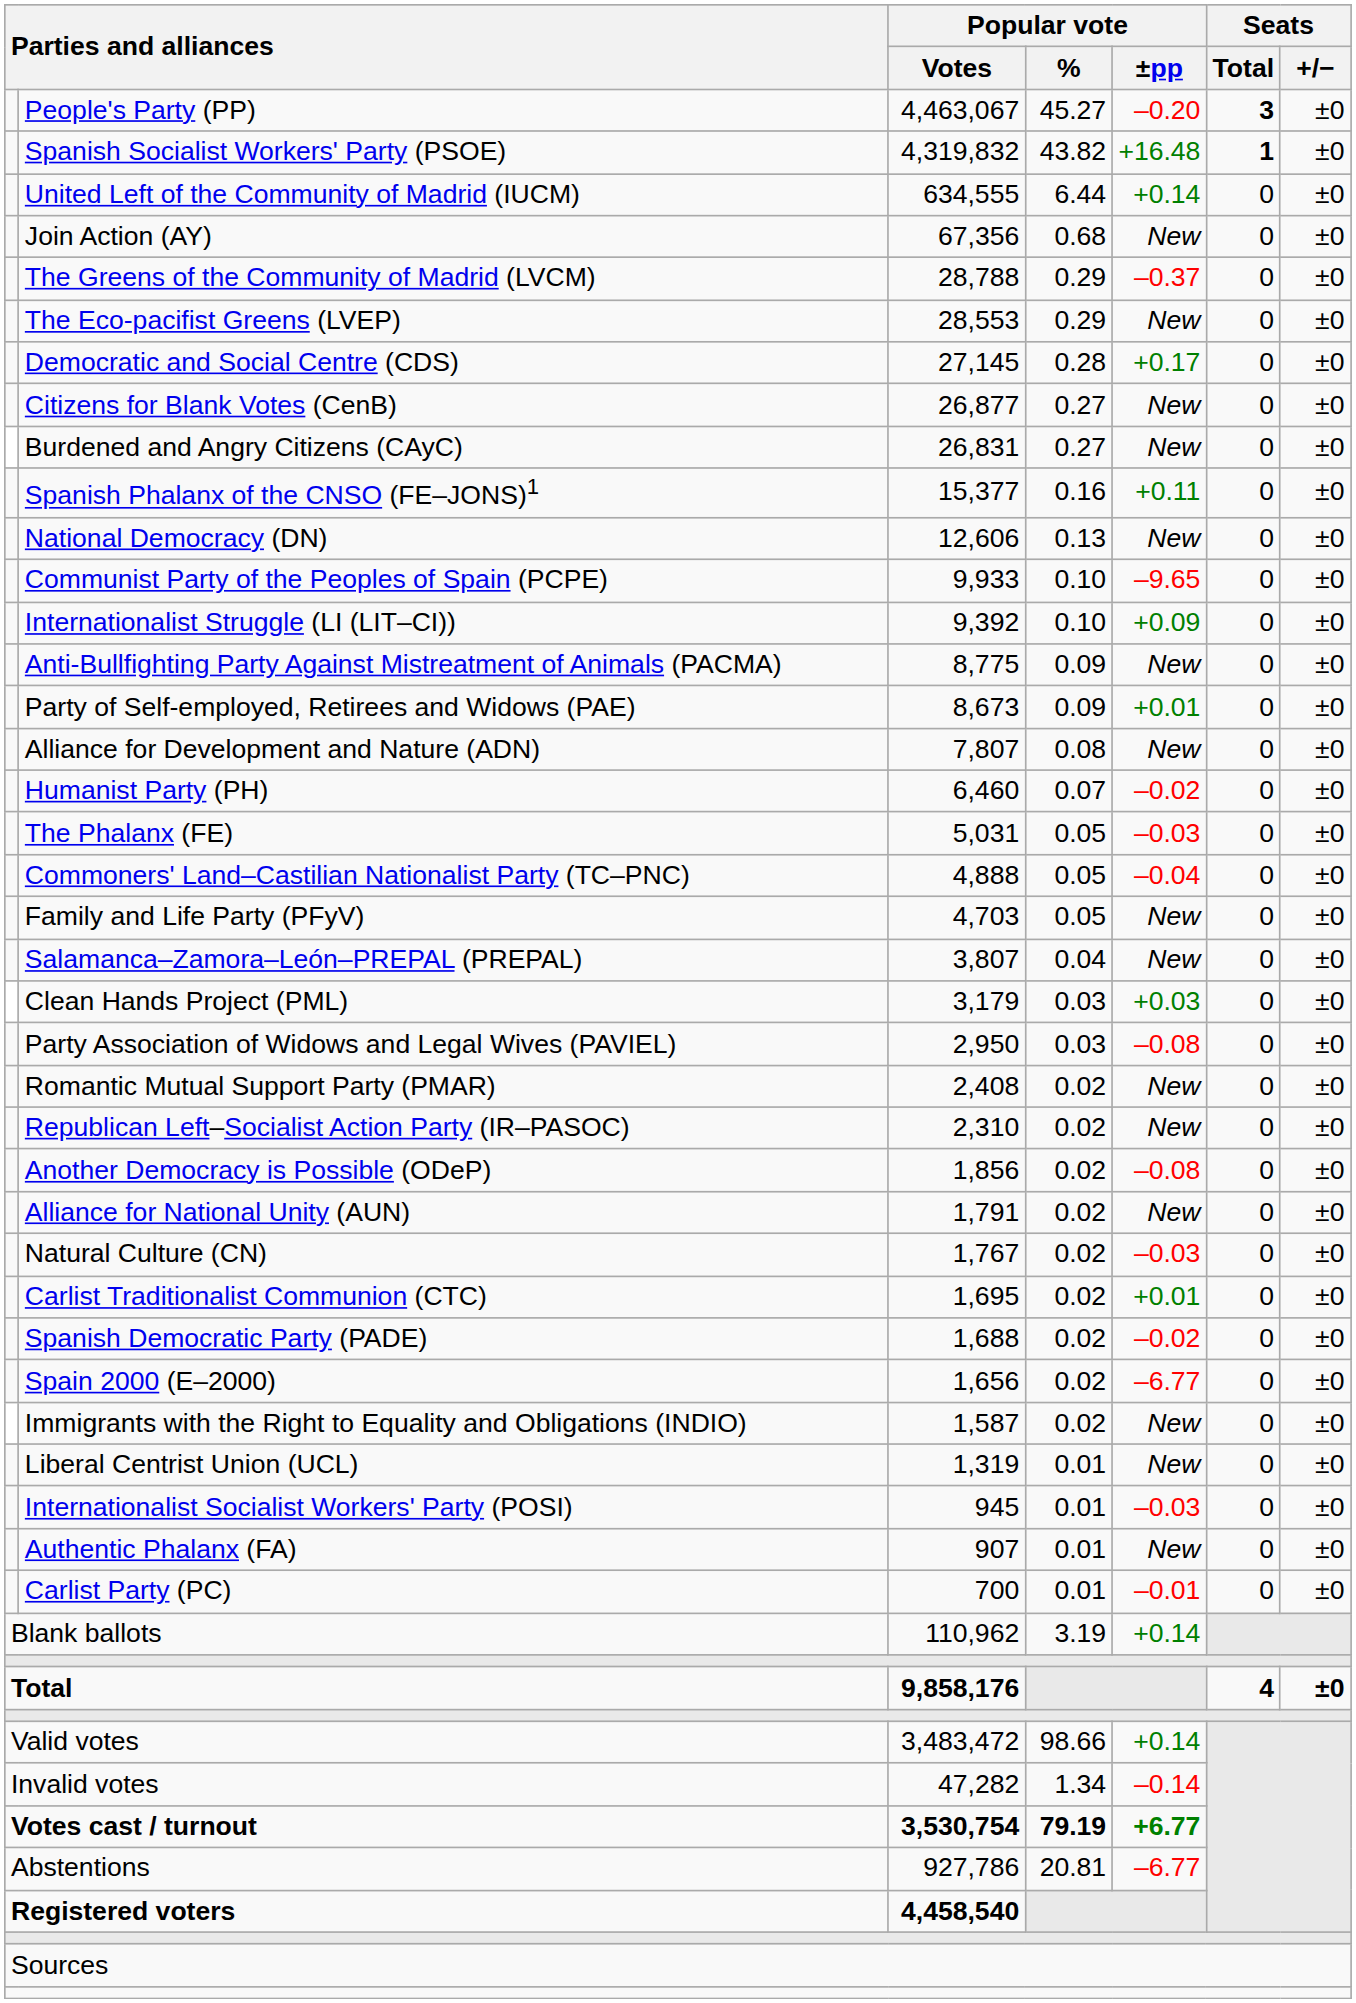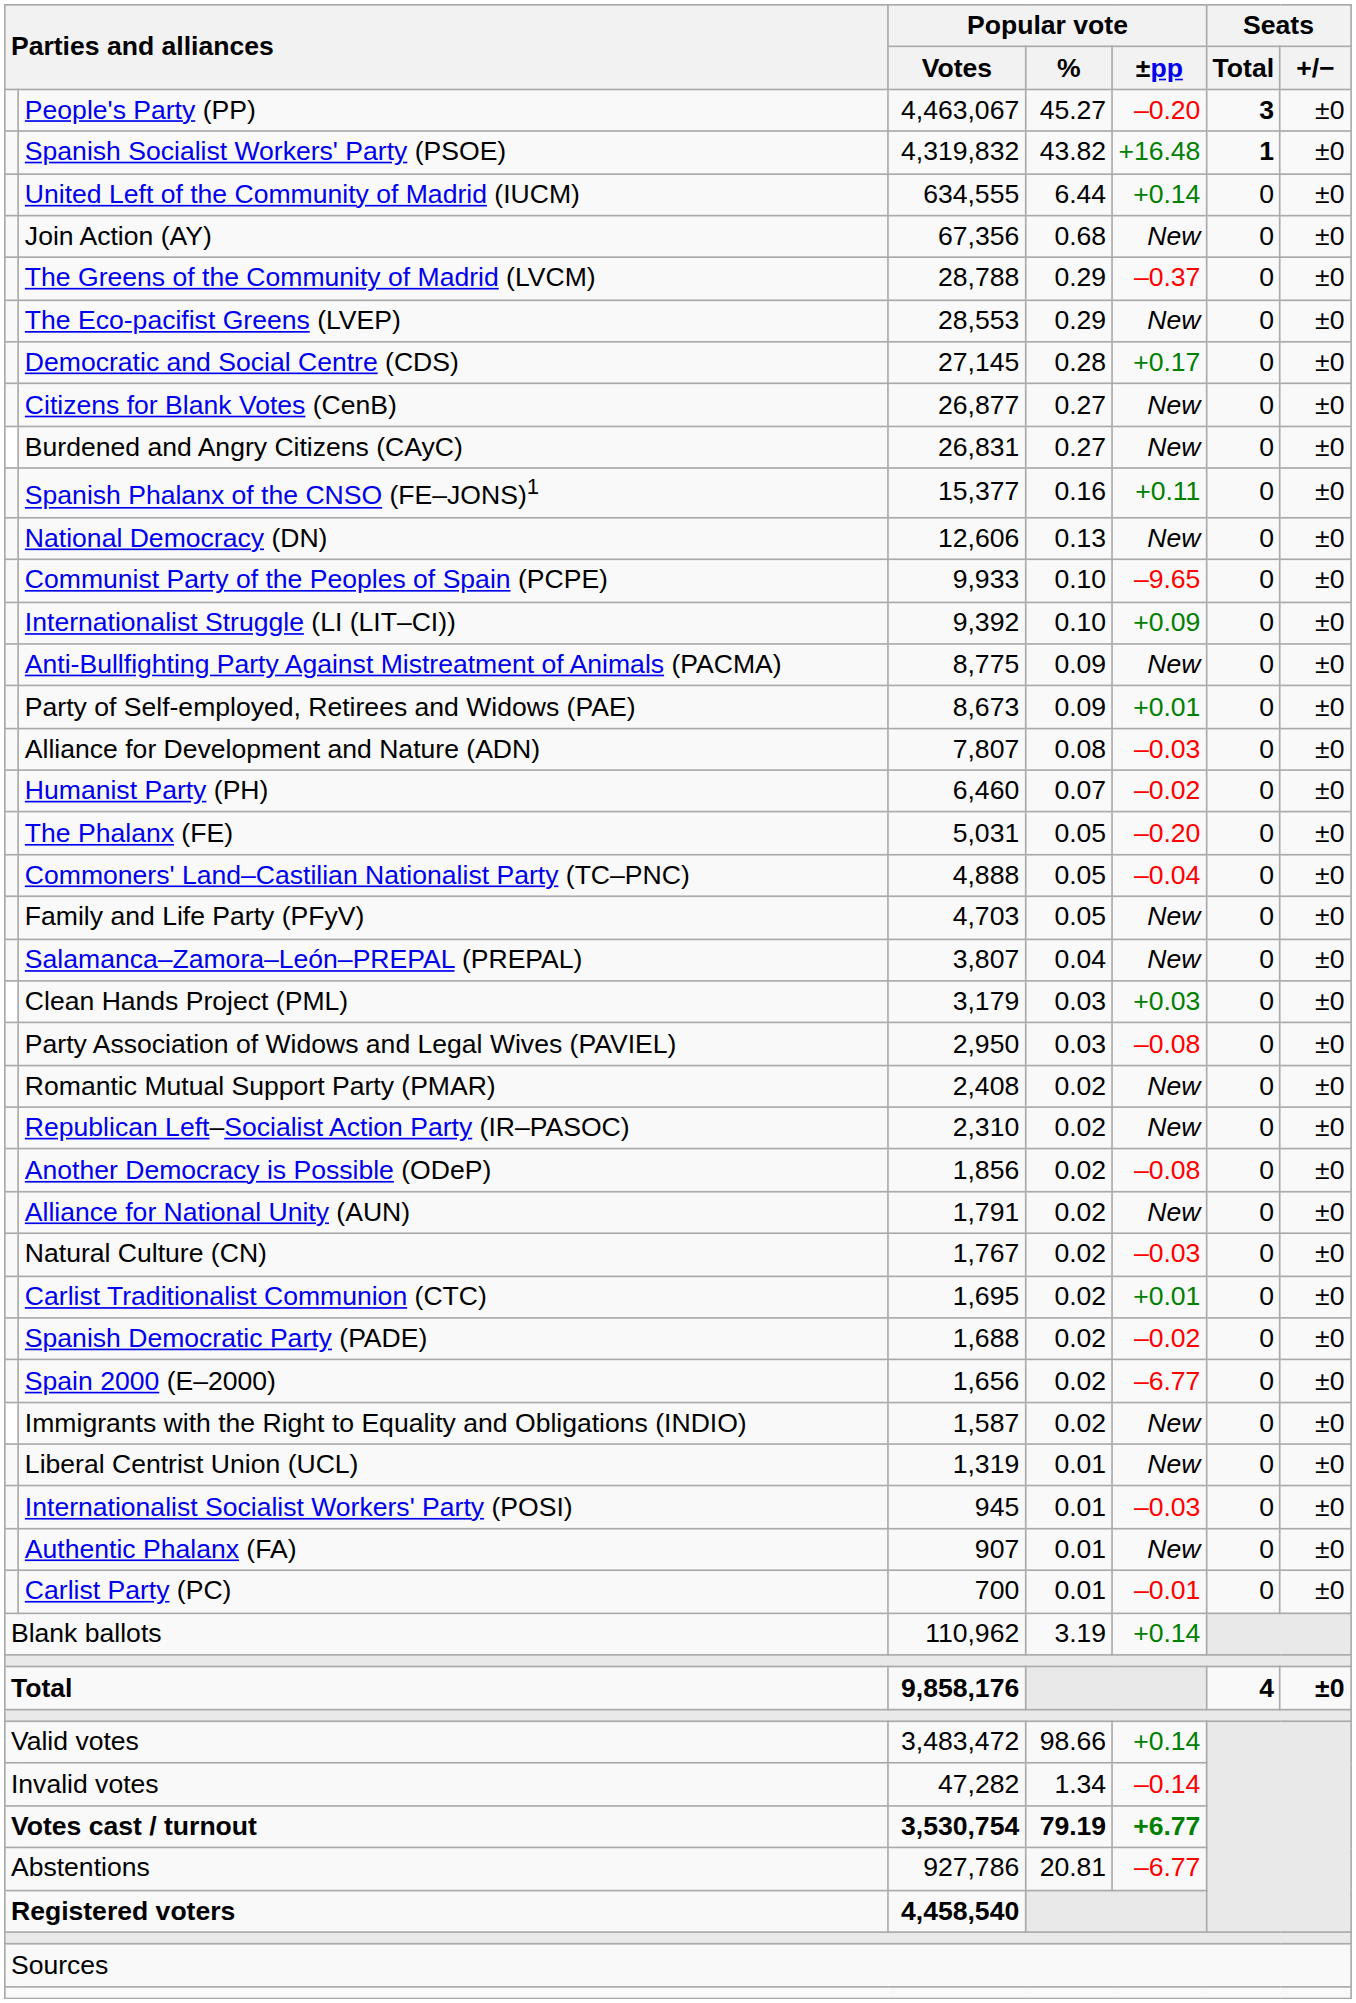(1174, 748) New -> (1167, 748) –0.03
(1167, 833) –0.03 -> (1167, 833) –0.20
